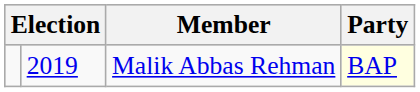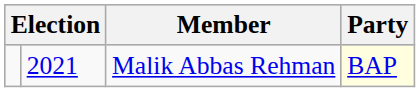(52, 65) 2019 -> (52, 65) 2021
